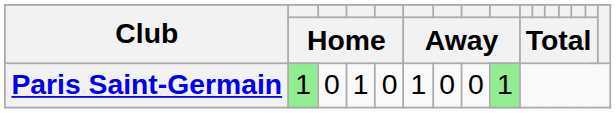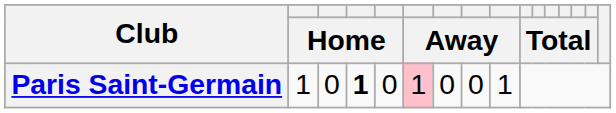(303, 84) lightgreen background -> (303, 84) no background
(361, 84) normal -> (361, 84) bold
(418, 84) no background -> (418, 84) pink background
(505, 84) lightgreen background -> (505, 84) no background
